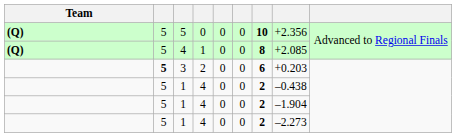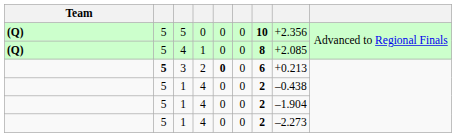(223, 68) normal -> (223, 68) bold
(291, 68) +0.203 -> (291, 68) +0.213
